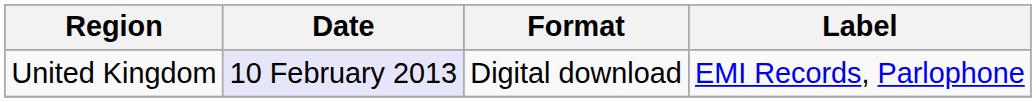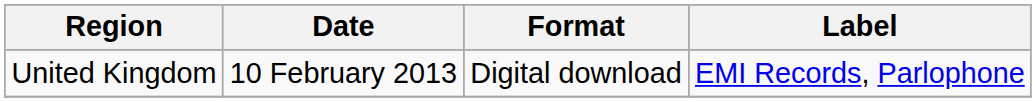(343, 73) lavender background -> (343, 73) no background
